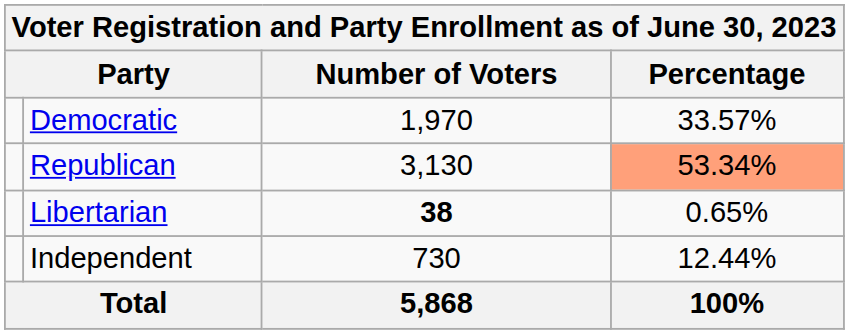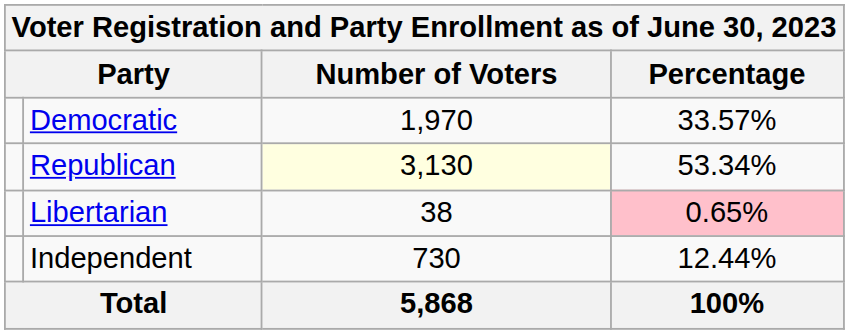(436, 166) no background -> (436, 166) lightyellow background
(727, 166) lightsalmon background -> (727, 166) no background
(436, 212) bold -> (436, 212) normal
(727, 212) no background -> (727, 212) pink background
